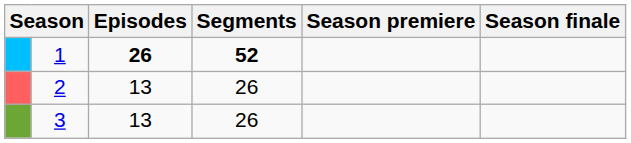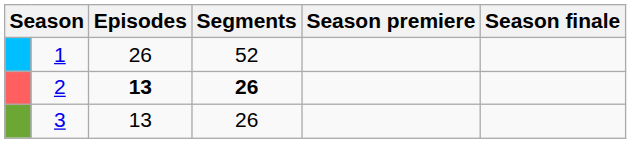(140, 54) bold -> (140, 54) normal
(247, 54) bold -> (247, 54) normal
(140, 87) normal -> (140, 87) bold
(247, 87) normal -> (247, 87) bold
